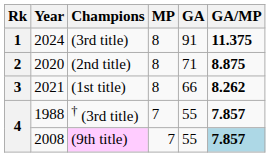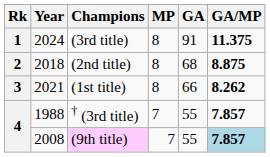(49, 64) 2020 -> (49, 64) 2018
(189, 64) 71 -> (189, 64) 68
